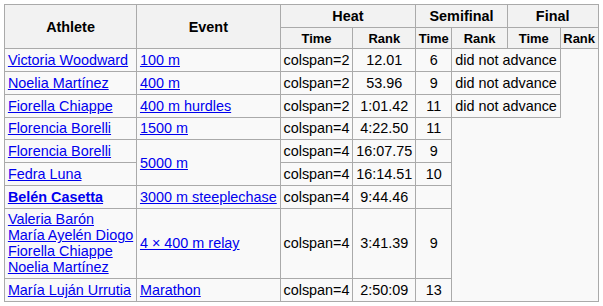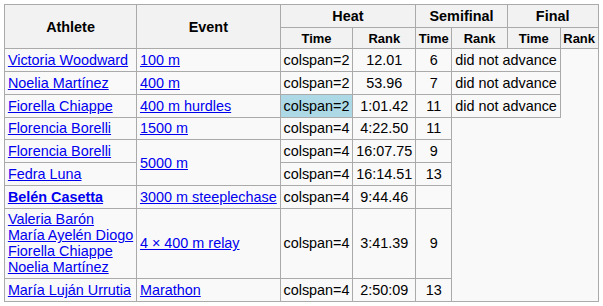(434, 83) 9 -> (434, 83) 7
(317, 106) no background -> (317, 106) lightblue background
(434, 174) 10 -> (434, 174) 13
